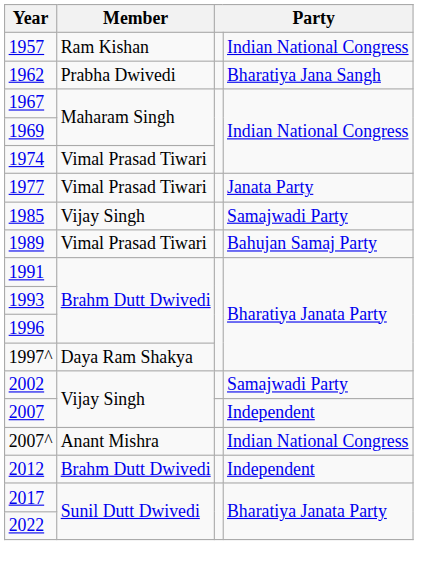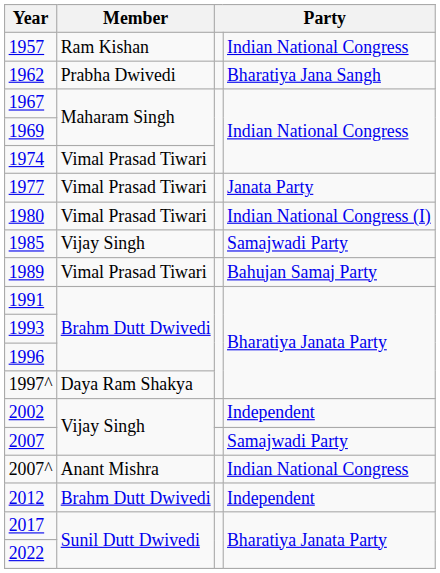+ row: (26, 215)
(287, 384) Samajwadi Party -> (271, 412) Independent
(271, 412) Independent -> (287, 441) Samajwadi Party
